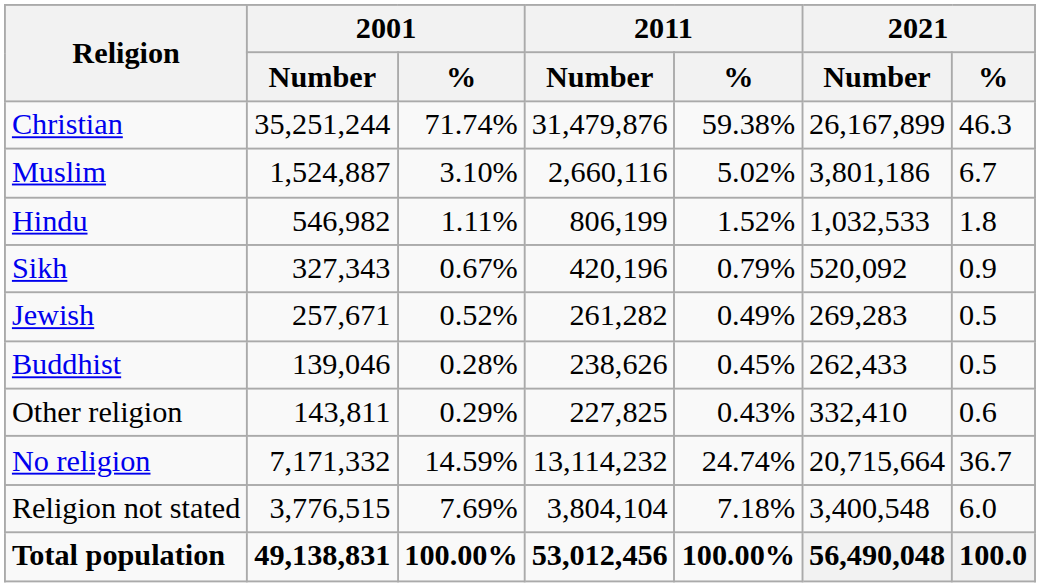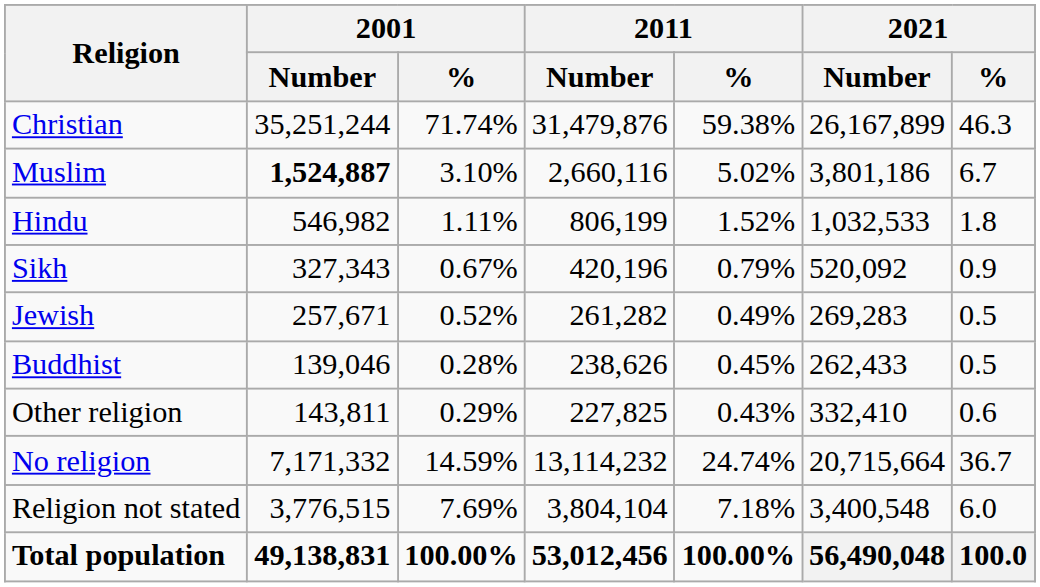(330, 172) normal -> (330, 172) bold
